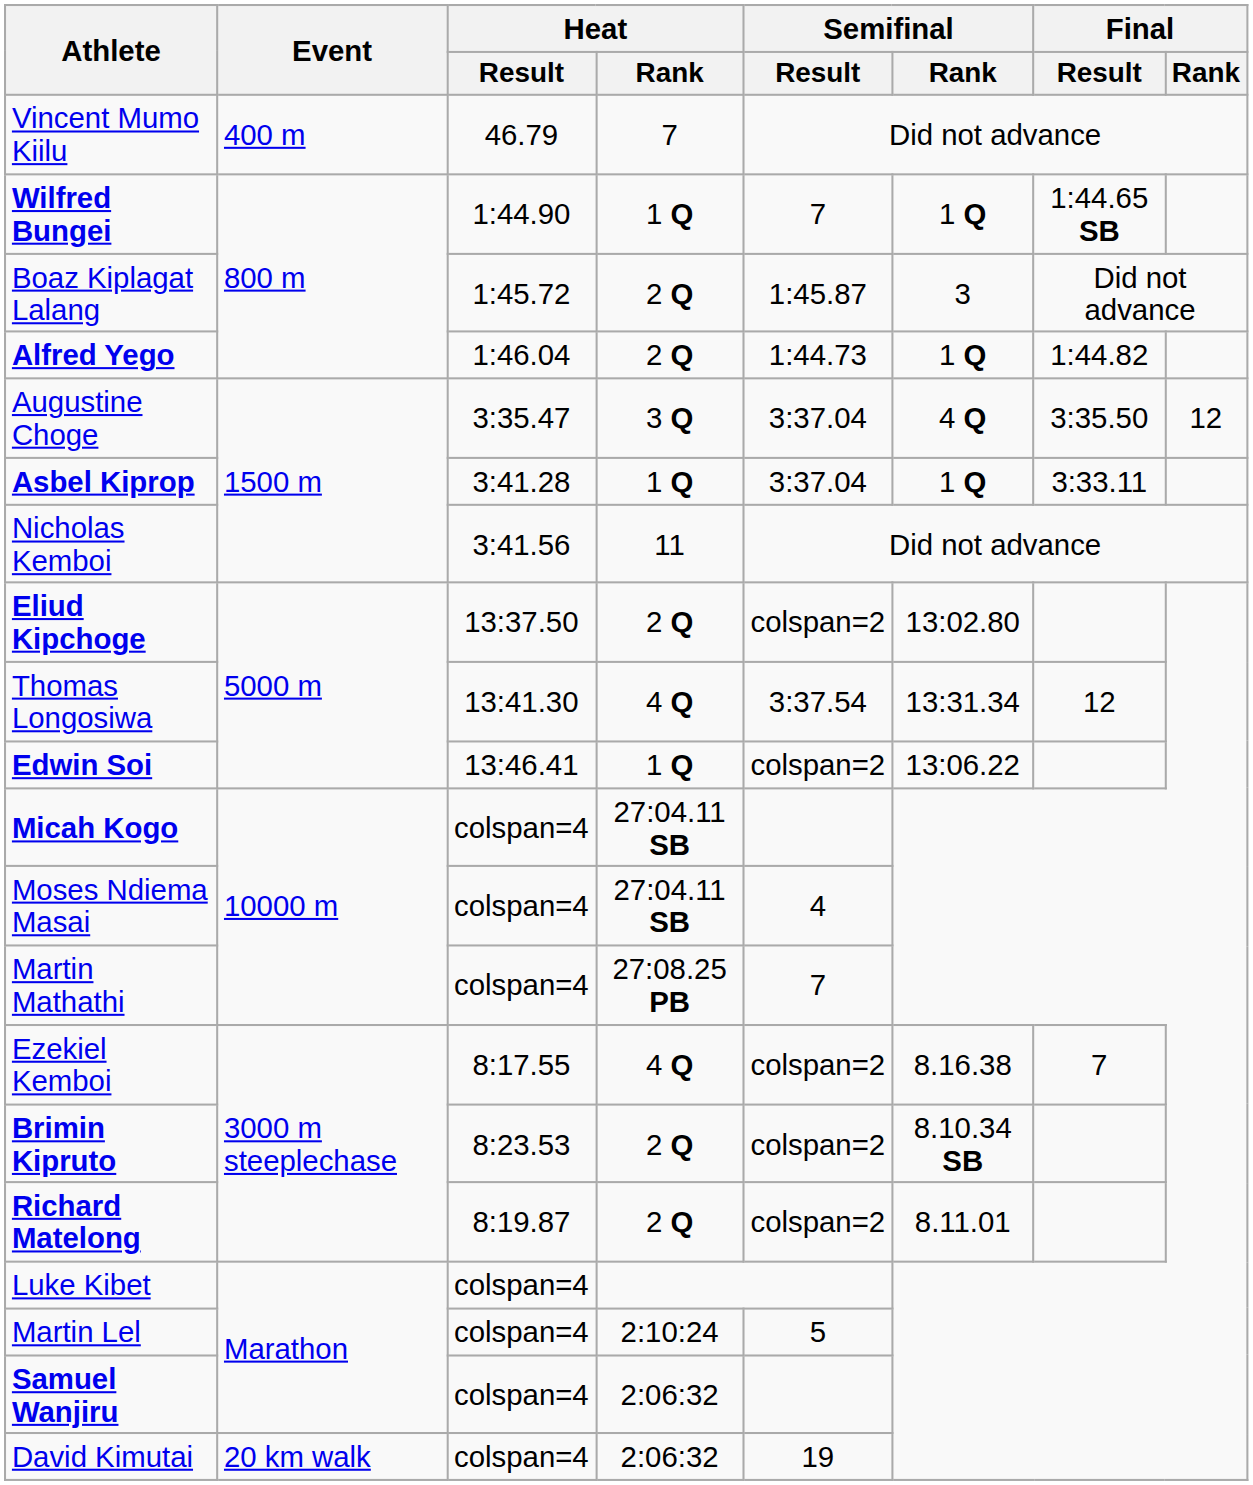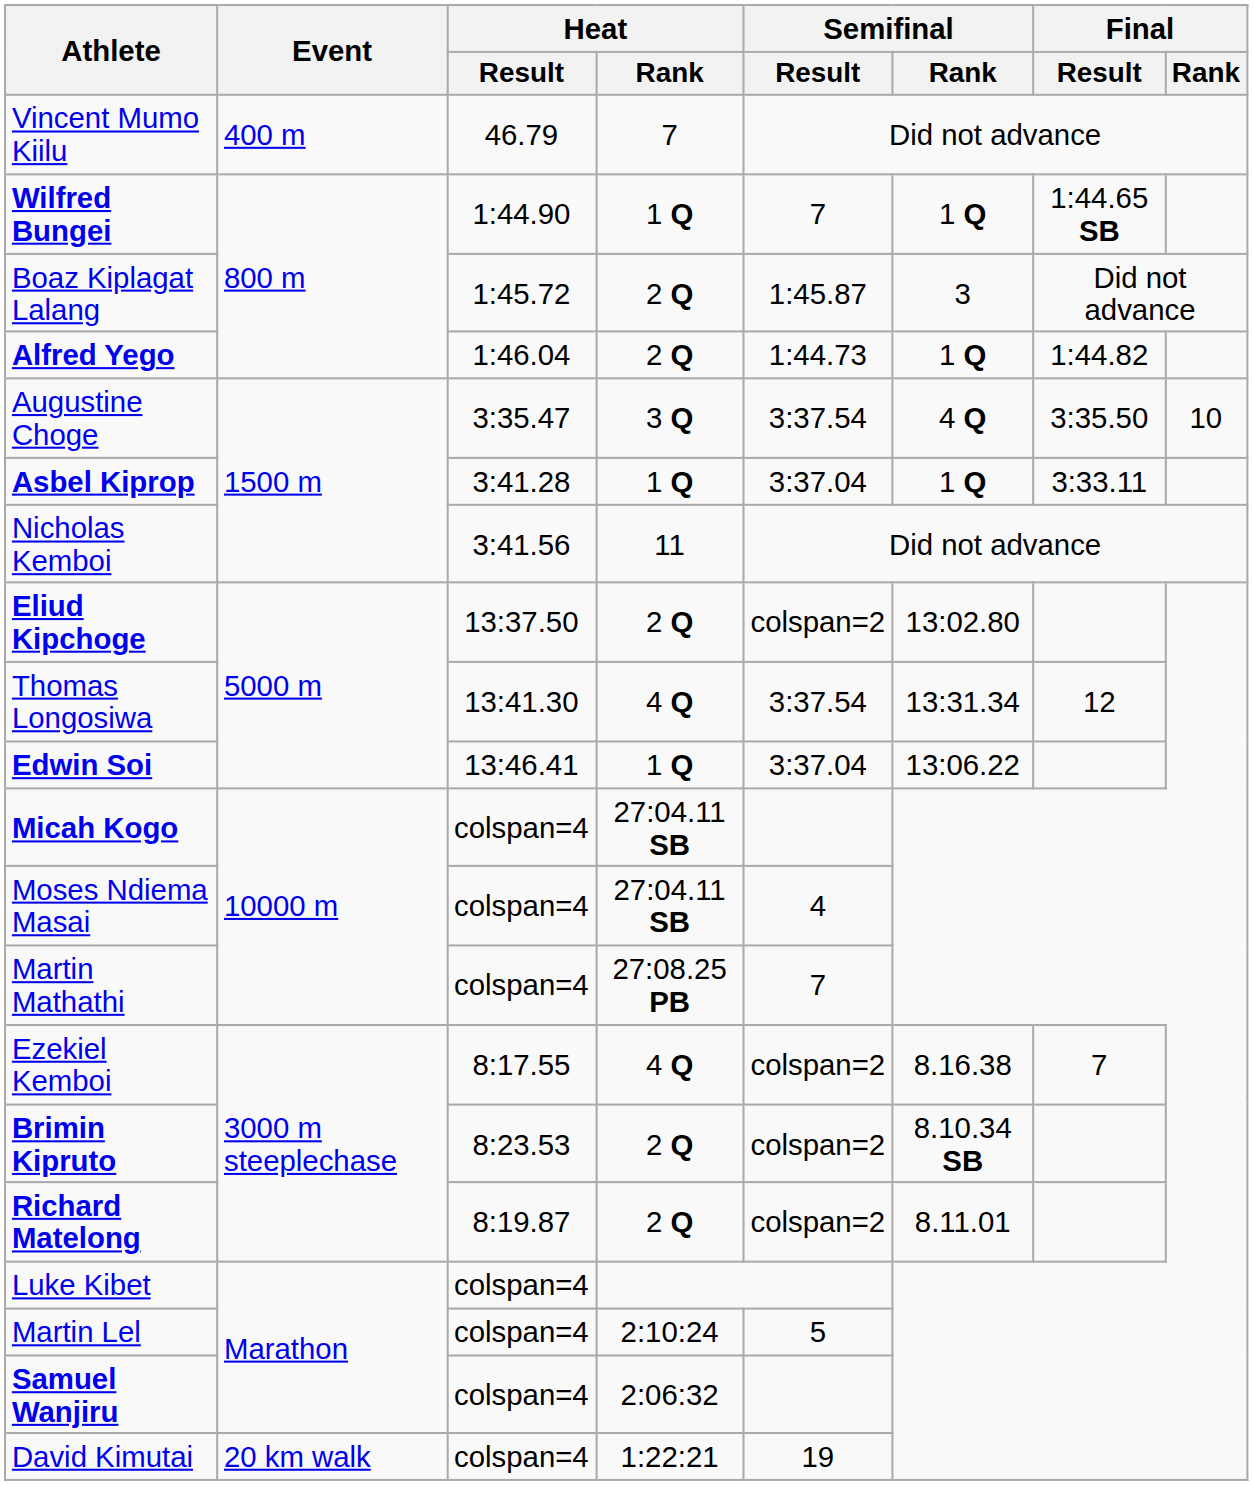(818, 419) 3:37.04 -> (818, 419) 3:37.54
(1206, 419) 12 -> (1206, 419) 10
(818, 765) colspan=2 -> (818, 765) 3:37.04
(670, 1458) 2:06:32 -> (670, 1458) 1:22:21
